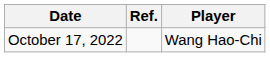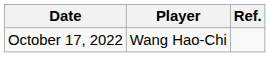columns swapped: (213, 16) <-> (144, 16)
